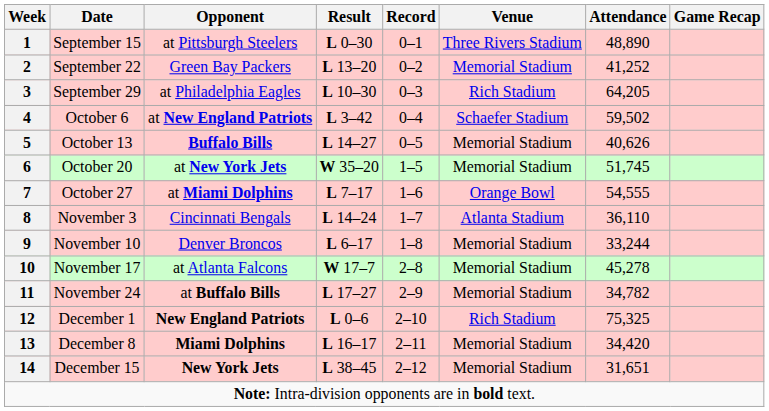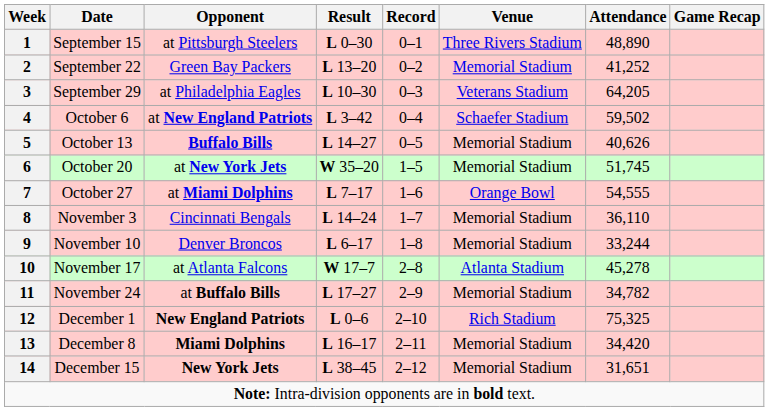(512, 92) Rich Stadium -> (512, 92) Veterans Stadium
(512, 218) Atlanta Stadium -> (512, 218) Memorial Stadium
(512, 268) Memorial Stadium -> (512, 268) Atlanta Stadium
